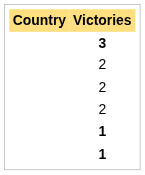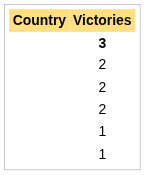(102, 131) bold -> (102, 131) normal
(102, 154) bold -> (102, 154) normal
